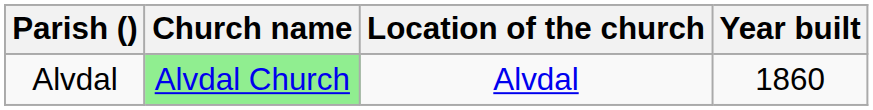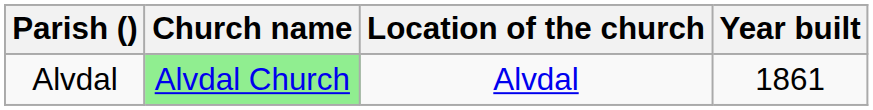(790, 79) 1860 -> (790, 79) 1861
